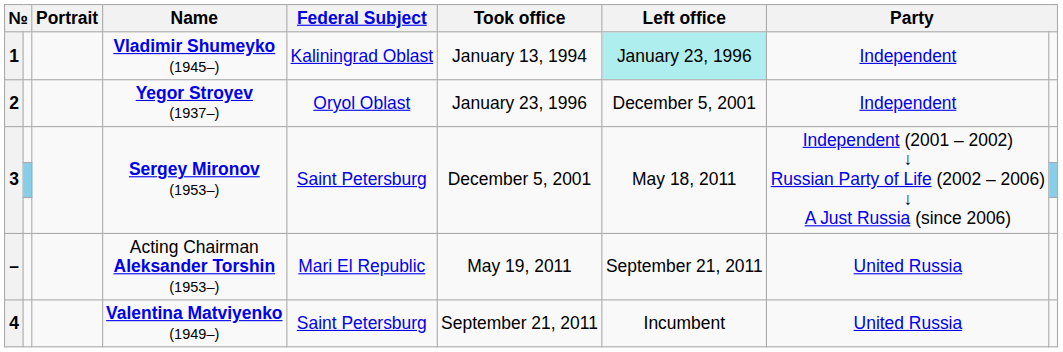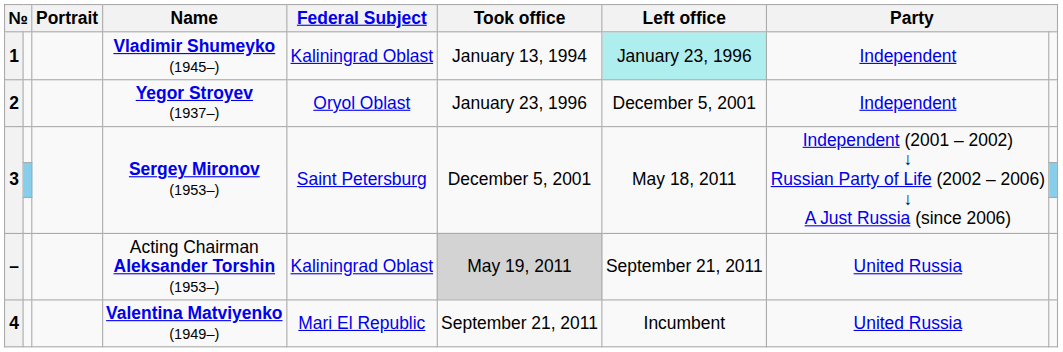(362, 266) Mari El Republic -> (362, 266) Kaliningrad Oblast
(519, 266) no background -> (519, 266) lightgrey background
(362, 323) Saint Petersburg -> (362, 323) Mari El Republic
